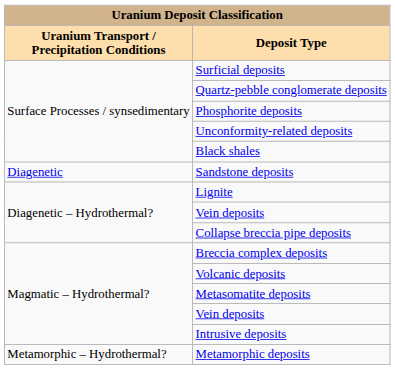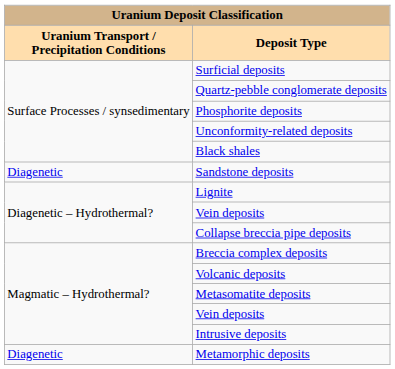(87, 354) Metamorphic – Hydrothermal? -> (35, 354) Diagenetic
